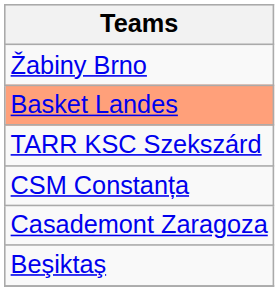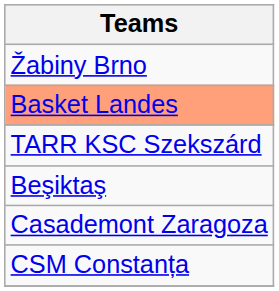(100, 184) CSM Constanța -> (58, 184) Beşiktaş
(58, 265) Beşiktaş -> (100, 265) CSM Constanța
